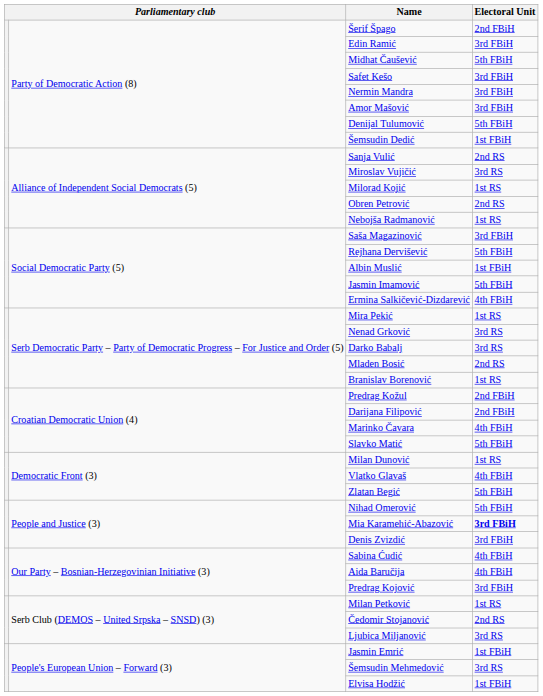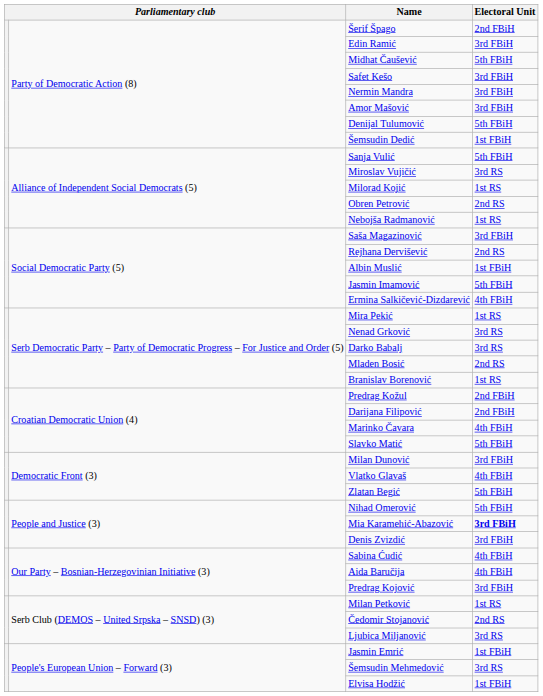(490, 156) 2nd RS -> (494, 156) 5th FBiH
(494, 252) 5th FBiH -> (490, 252) 2nd RS
(488, 460) 1st RS -> (494, 460) 3rd FBiH
